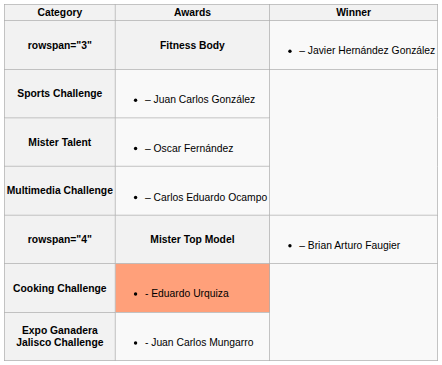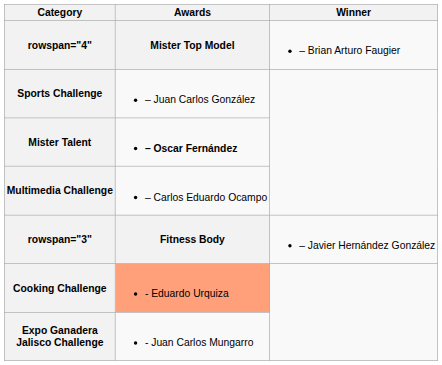rows swapped: (60, 239) <-> (60, 45)
(192, 148) normal -> (192, 148) bold
